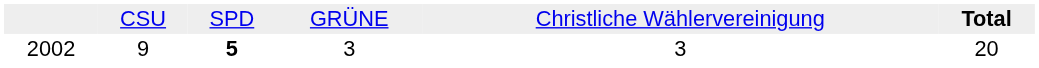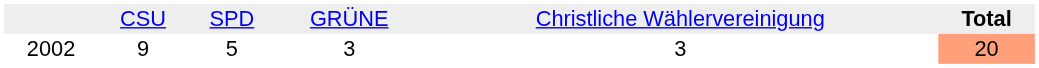(232, 48) bold -> (232, 48) normal
(987, 48) no background -> (987, 48) lightsalmon background
